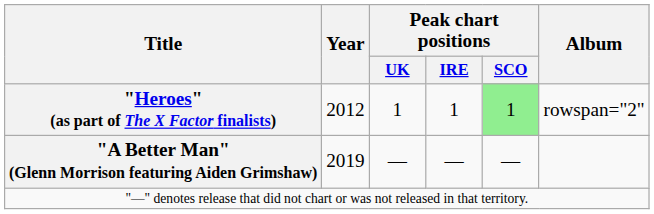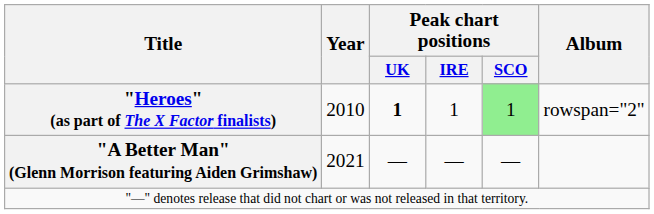(345, 109) 2012 -> (345, 109) 2010
(397, 109) normal -> (397, 109) bold
(345, 161) 2019 -> (345, 161) 2021
